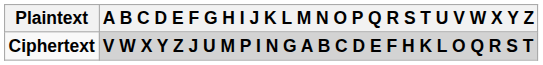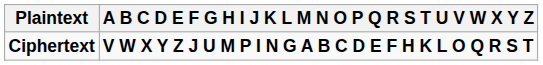(318, 45) lightgrey background -> (318, 45) no background
